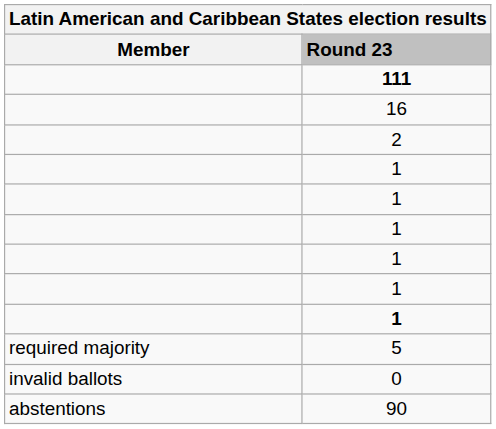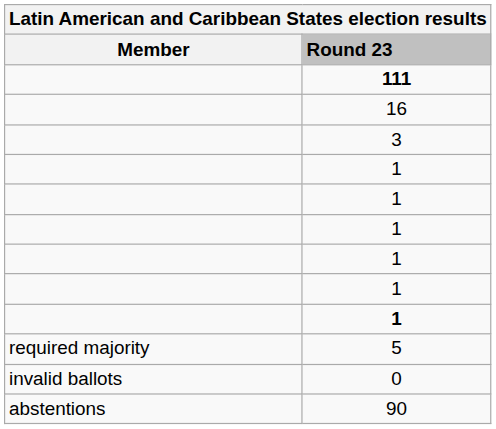(397, 139) 2 -> (397, 139) 3
